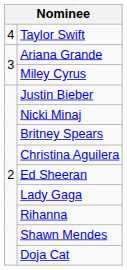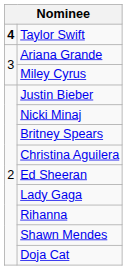(11, 34) normal -> (11, 34) bold
